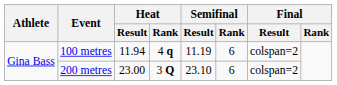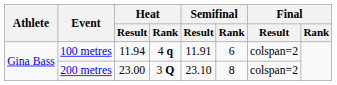(199, 51) 11.19 -> (199, 51) 11.91
(232, 71) 6 -> (232, 71) 8
